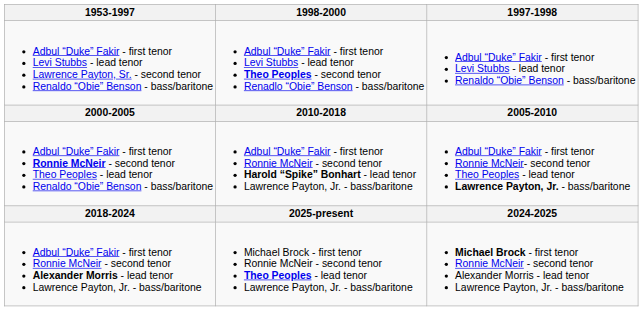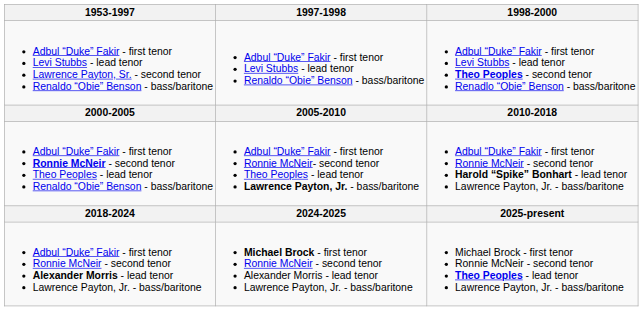columns swapped: (532, 12) <-> (321, 12)
